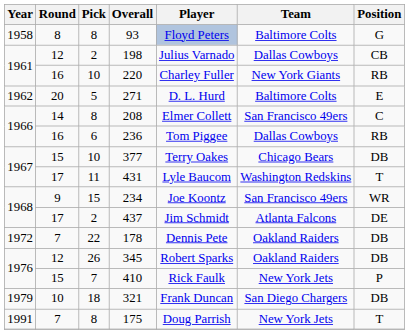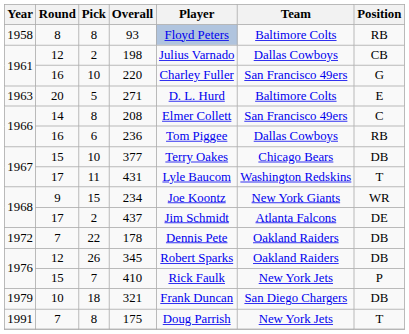(379, 34) G -> (379, 34) RB
(296, 75) New York Giants -> (296, 75) San Francisco 49ers
(379, 75) RB -> (379, 75) G
(20, 95) 1962 -> (20, 95) 1963
(296, 197) San Francisco 49ers -> (296, 197) New York Giants
